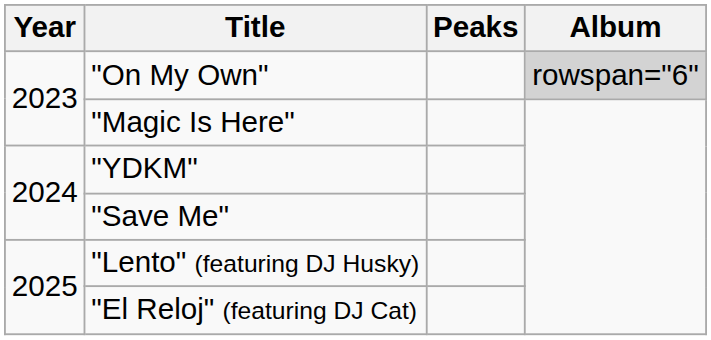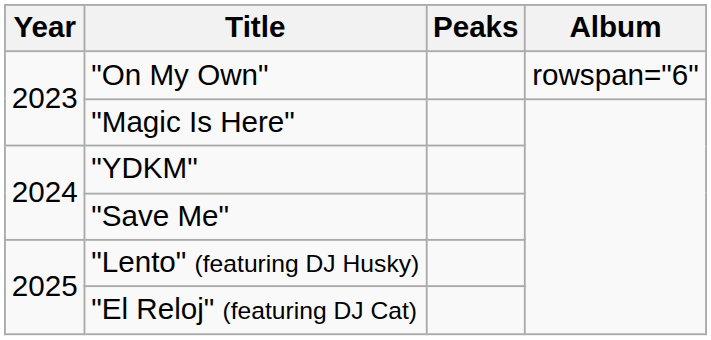(615, 74) lightgrey background -> (615, 74) no background
